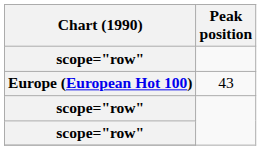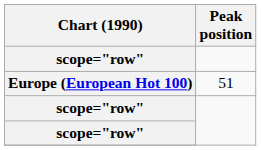(226, 83) 43 -> (226, 83) 51
